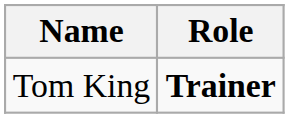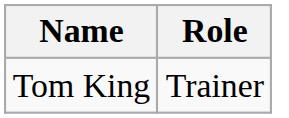(221, 84) bold -> (215, 84) normal
